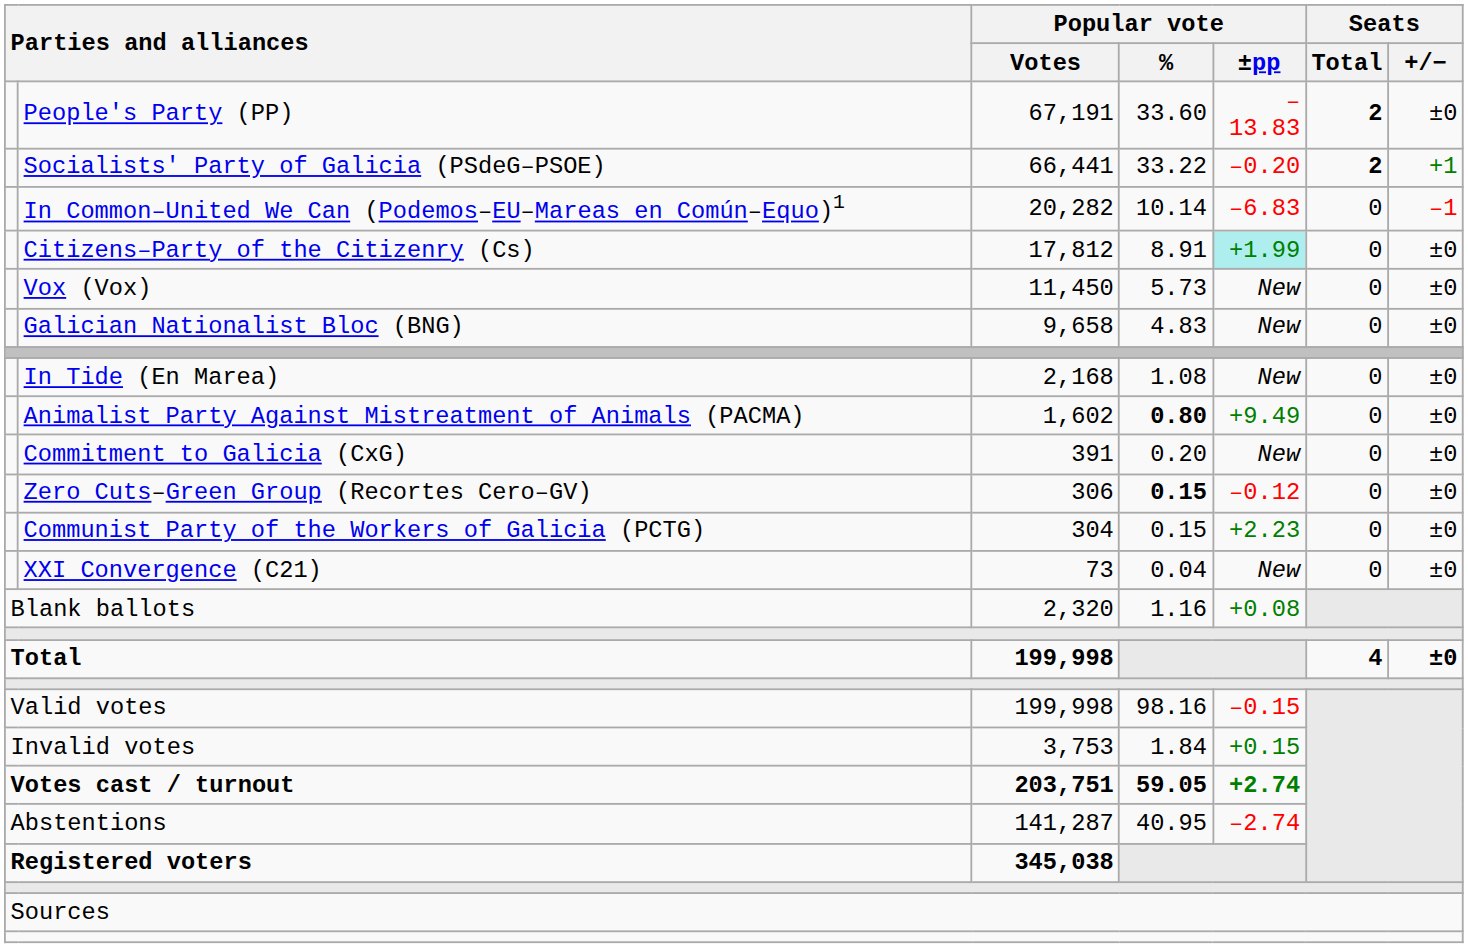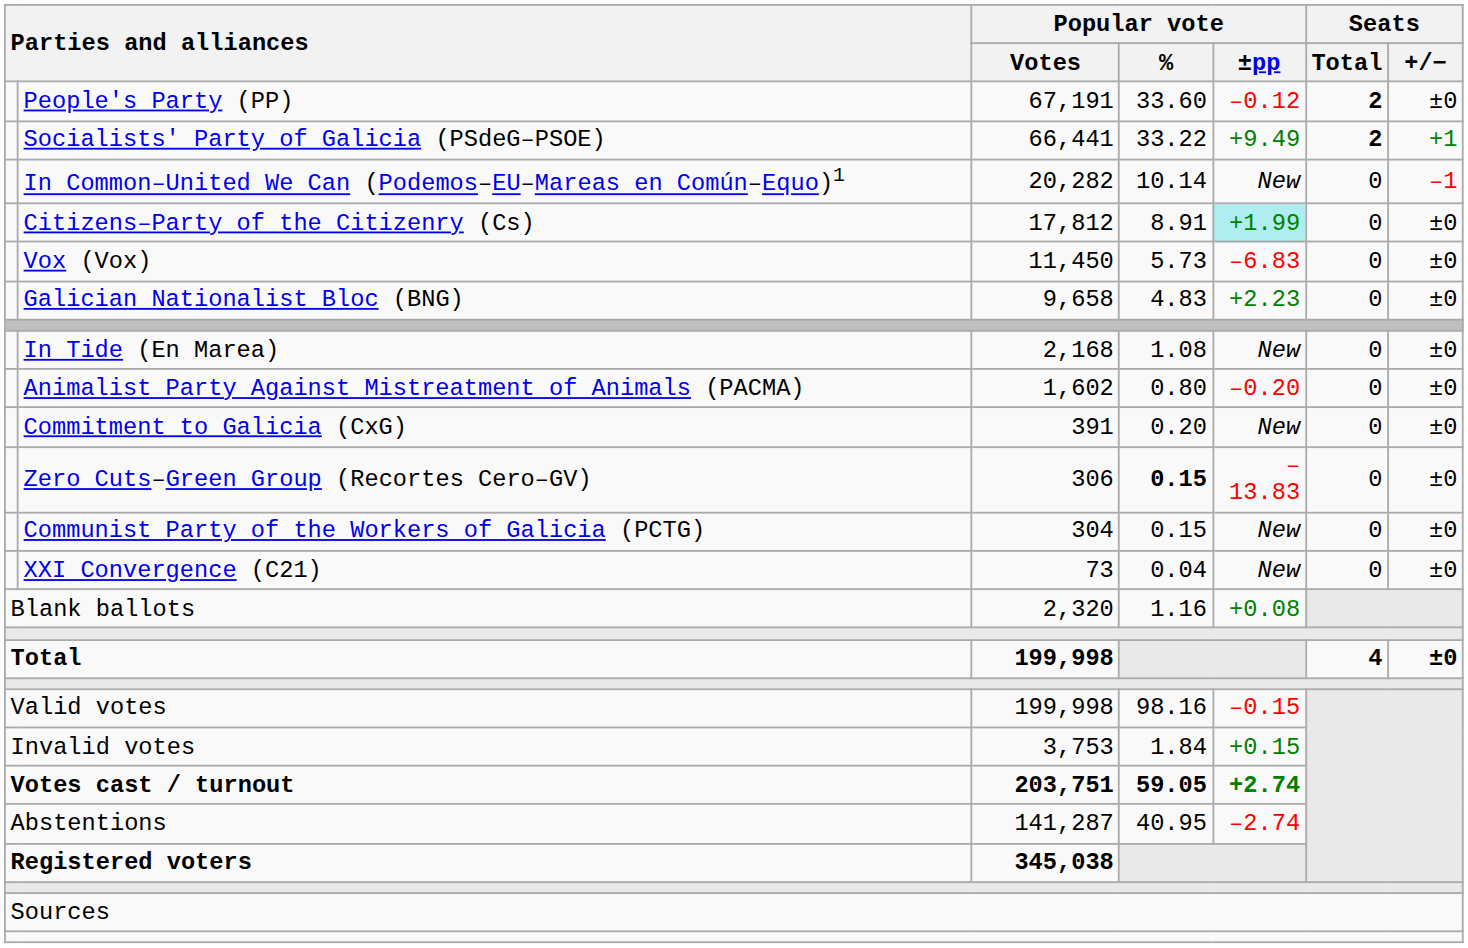(1265, 115) –13.83 -> (1265, 101) –0.12
(1265, 167) –0.20 -> (1265, 140) +9.49
(1265, 209) –6.83 -> (1279, 181) New
(1279, 289) New -> (1265, 262) –6.83
(1279, 327) New -> (1265, 300) +2.23
(1179, 416) bold -> (1179, 389) normal
(1265, 416) +9.49 -> (1265, 389) –0.20
(1265, 493) –0.12 -> (1265, 479) –13.83
(1265, 532) +2.23 -> (1279, 532) New
